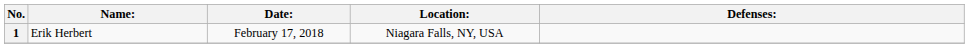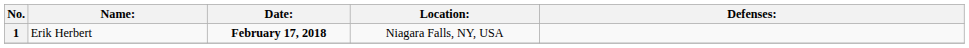(279, 33) normal -> (279, 33) bold
